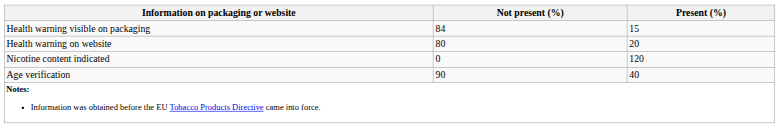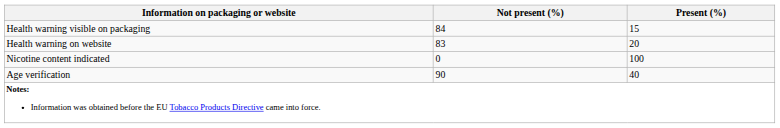(440, 43) 80 -> (440, 43) 83
(637, 59) 120 -> (637, 59) 100
